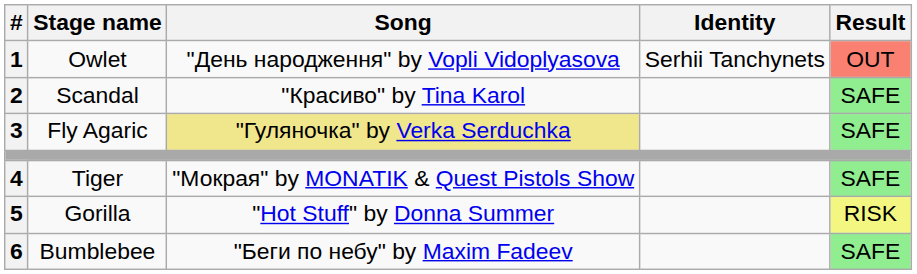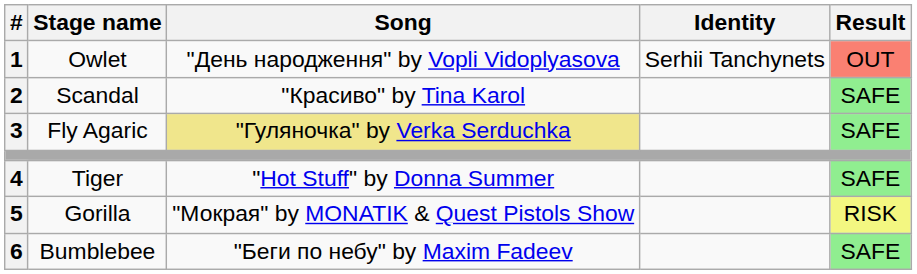(403, 178) "Мокрая" by MONATIK & Quest Pistols Show -> (403, 178) "Hot Stuff" by Donna Summer
(403, 214) "Hot Stuff" by Donna Summer -> (403, 214) "Мокрая" by MONATIK & Quest Pistols Show
